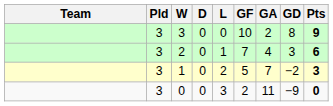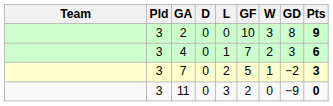columns swapped: (182, 14) <-> (268, 14)
